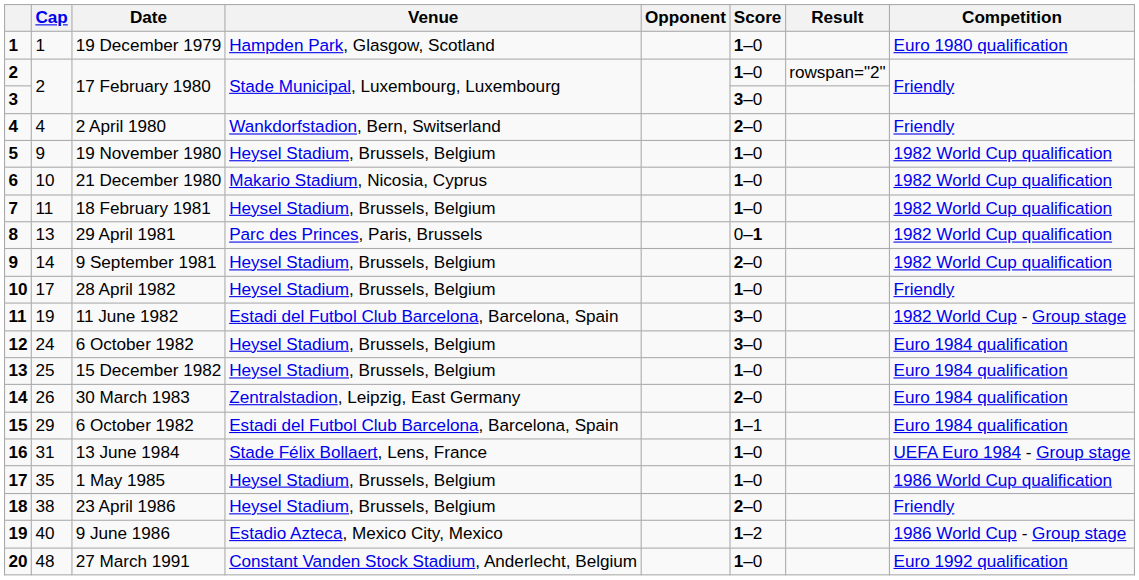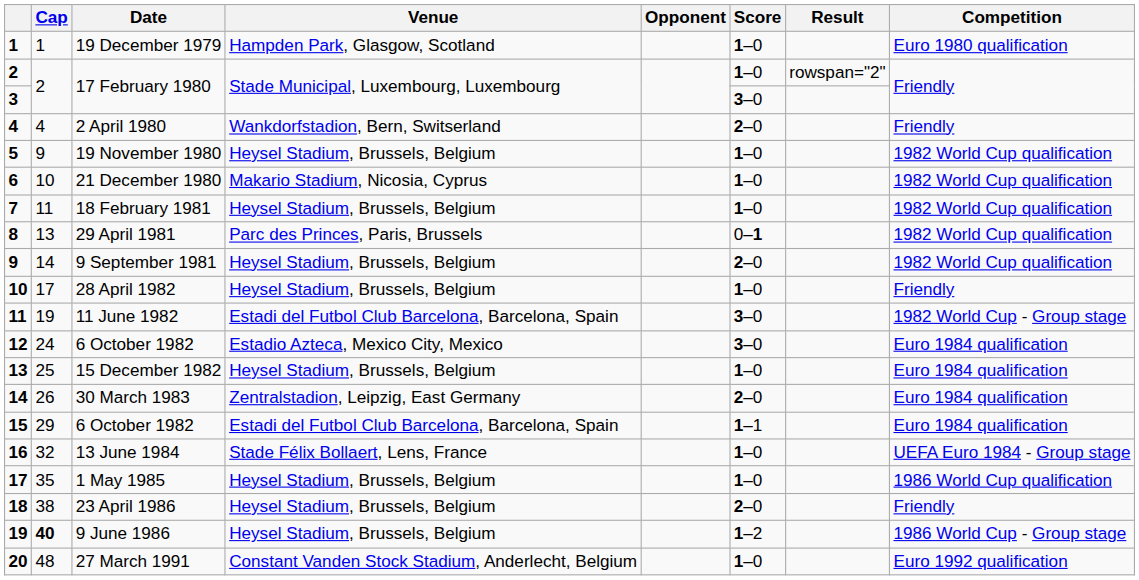(362, 343) Heysel Stadium, Brussels, Belgium -> (366, 343) Estadio Azteca, Mexico City, Mexico
(45, 452) 31 -> (45, 452) 32
(45, 533) normal -> (45, 533) bold
(366, 533) Estadio Azteca, Mexico City, Mexico -> (362, 533) Heysel Stadium, Brussels, Belgium
